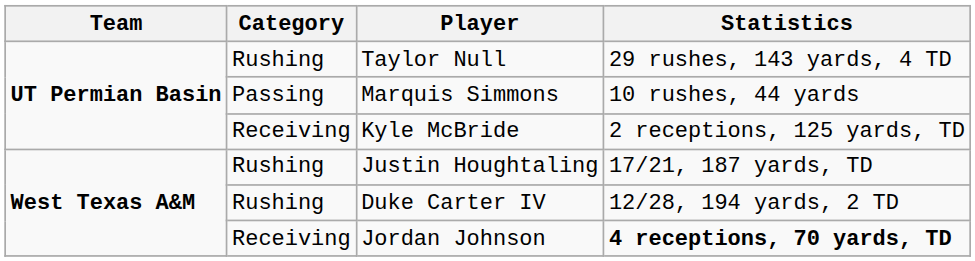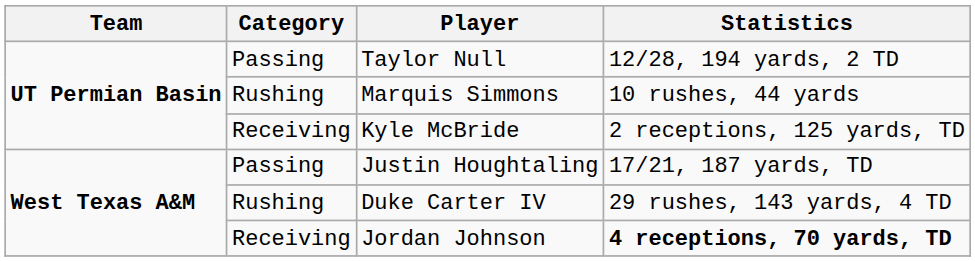(278, 60) Rushing -> (278, 60) Passing
(780, 60) 29 rushes, 143 yards, 4 TD -> (754, 60) 12/28, 194 yards, 2 TD
(278, 95) Passing -> (278, 95) Rushing
(278, 167) Rushing -> (278, 167) Passing
(754, 203) 12/28, 194 yards, 2 TD -> (780, 203) 29 rushes, 143 yards, 4 TD
